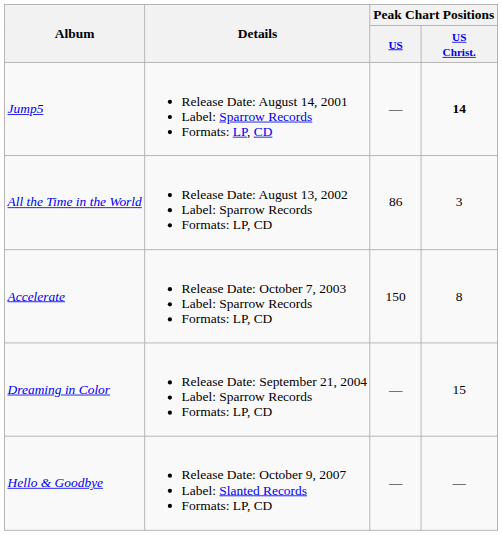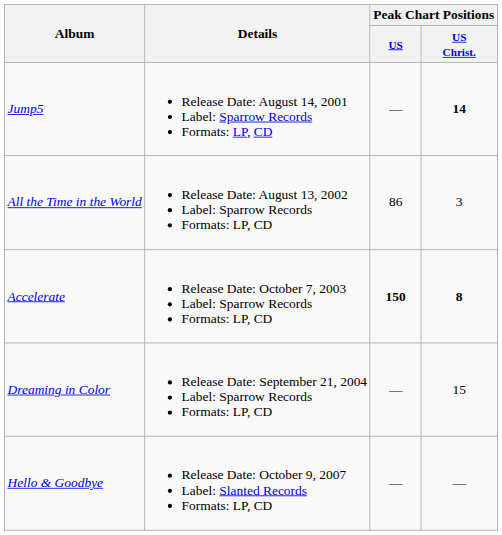(396, 296) normal -> (396, 296) bold
(459, 296) normal -> (459, 296) bold
